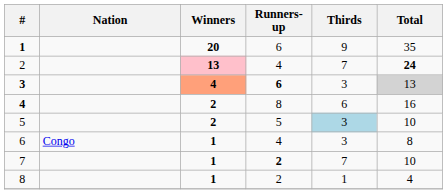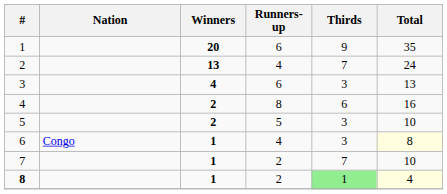(22, 46) bold -> (22, 46) normal
(213, 65) pink background -> (213, 65) no background
(410, 65) bold -> (410, 65) normal
(22, 84) bold -> (22, 84) normal
(213, 84) lightsalmon background -> (213, 84) no background
(279, 84) bold -> (279, 84) normal
(410, 84) lightgrey background -> (410, 84) no background
(22, 103) bold -> (22, 103) normal
(344, 122) lightblue background -> (344, 122) no background
(410, 141) no background -> (410, 141) lightyellow background
(279, 160) bold -> (279, 160) normal
(22, 179) normal -> (22, 179) bold
(344, 179) no background -> (344, 179) lightgreen background
(410, 179) no background -> (410, 179) lightyellow background
